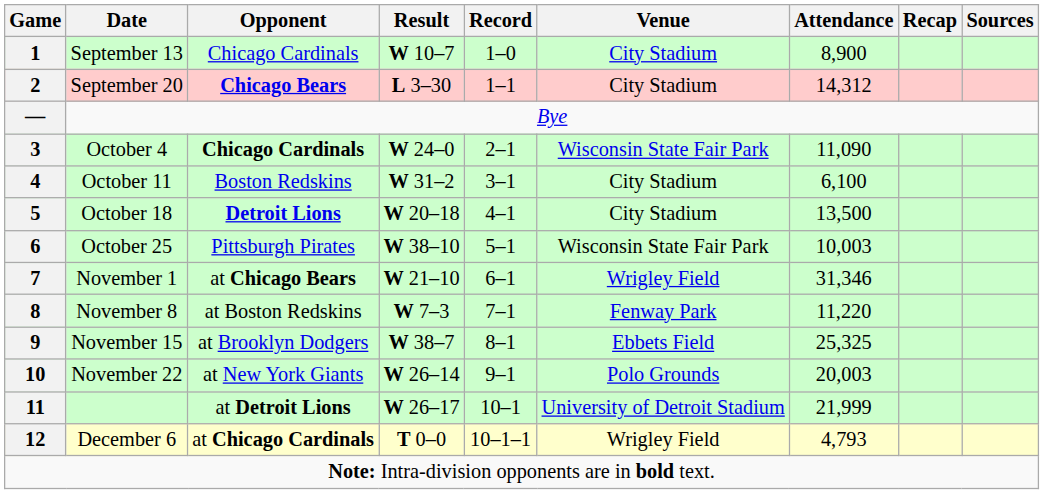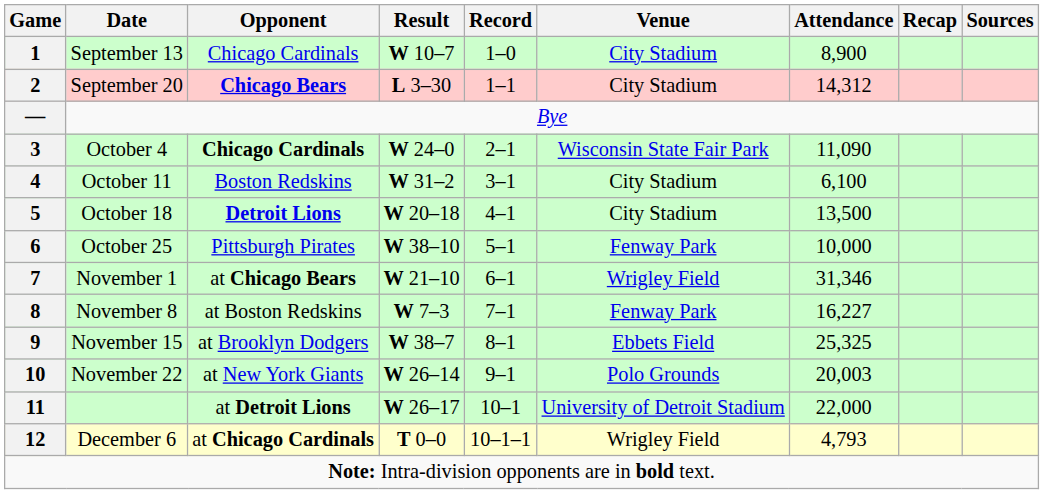(663, 246) Wisconsin State Fair Park -> (663, 246) Fenway Park
(844, 246) 10,003 -> (844, 246) 10,000
(844, 310) 11,220 -> (844, 310) 16,227
(844, 407) 21,999 -> (844, 407) 22,000
